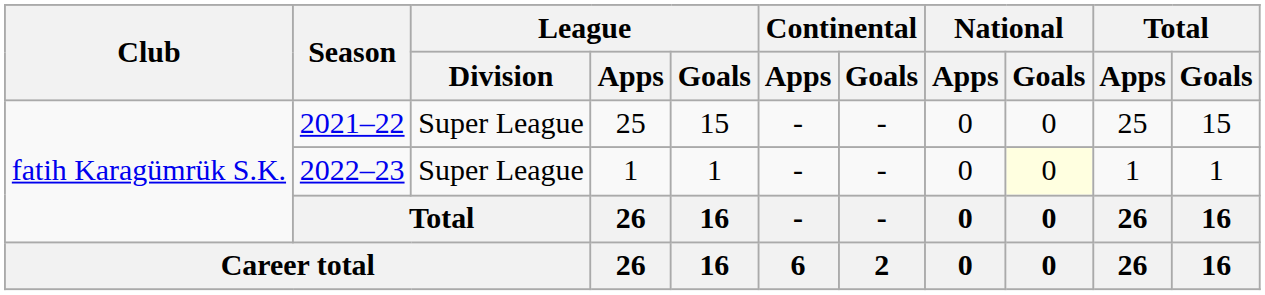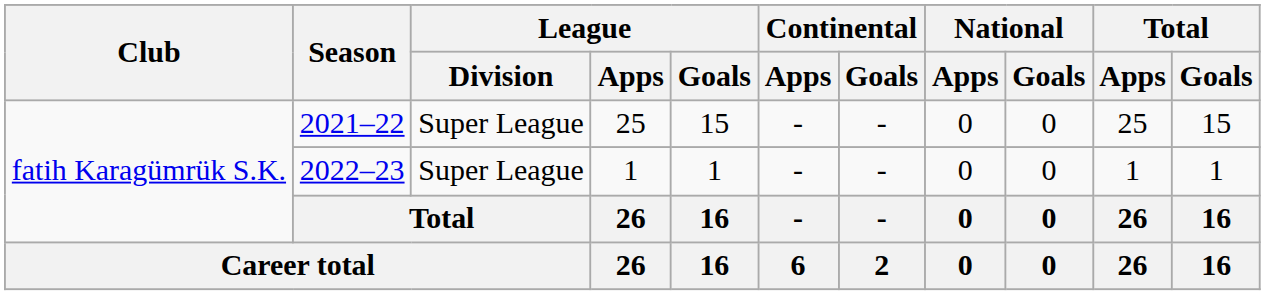(1049, 170) lightyellow background -> (1049, 170) no background
